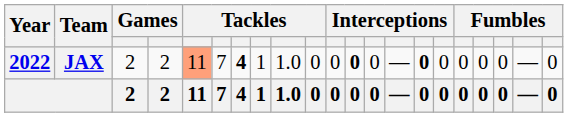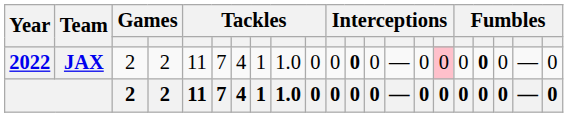(197, 62) lightsalmon background -> (197, 62) no background
(241, 62) bold -> (241, 62) normal
(424, 62) bold -> (424, 62) normal
(444, 62) no background -> (444, 62) pink background
(483, 62) normal -> (483, 62) bold
